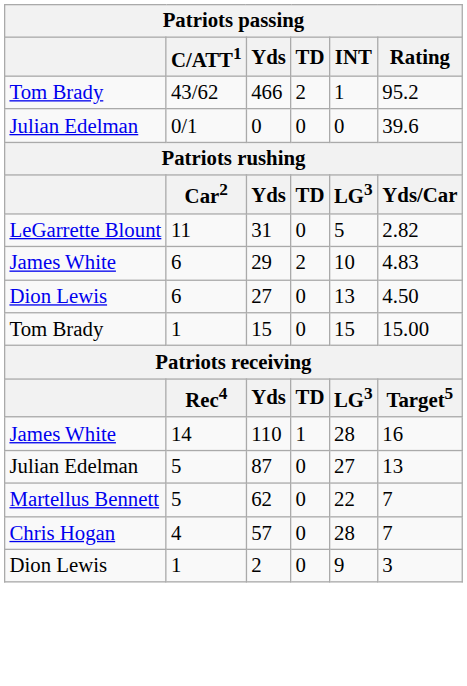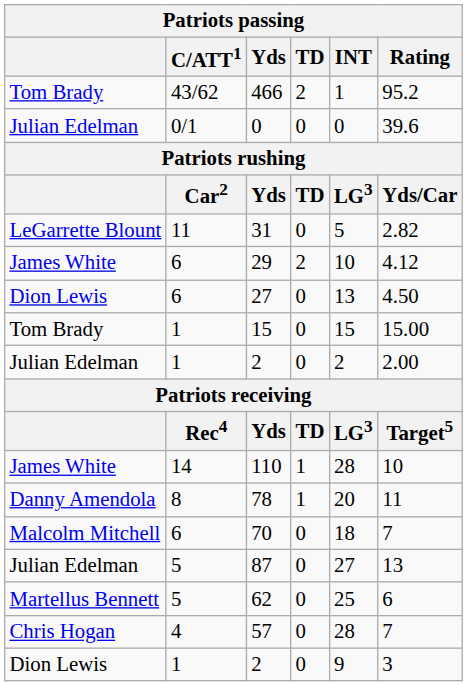(401, 263) 4.83 -> (401, 263) 4.12
+ row: (74, 362)
(393, 433) 16 -> (393, 466) 10
+ row: (83, 499)
+ row: (85, 532)
(344, 499) 22 -> (344, 598) 25
(388, 499) 7 -> (388, 598) 6
